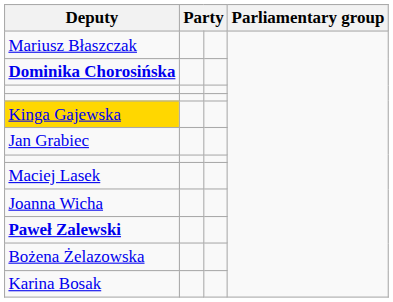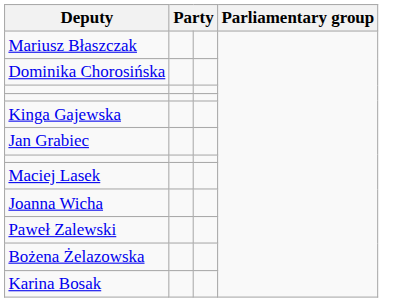(92, 71) bold -> (87, 71) normal
(65, 114) gold background -> (65, 114) no background
(65, 229) bold -> (62, 229) normal
